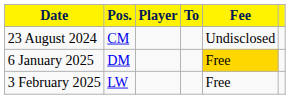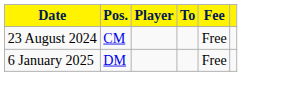(240, 37) Undisclosed -> (214, 37) Free
(218, 60) gold background -> (214, 60) no background
- row: (54, 82)
